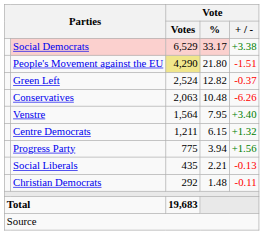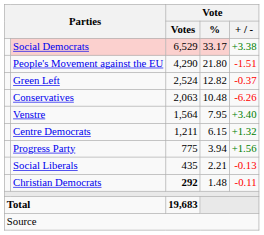(186, 64) khaki background -> (186, 64) no background
(190, 183) normal -> (190, 183) bold
